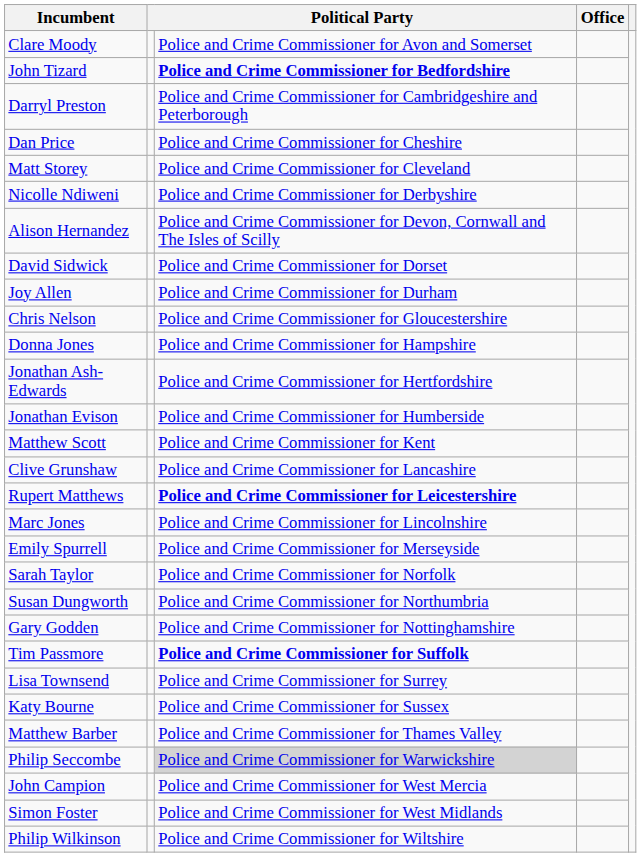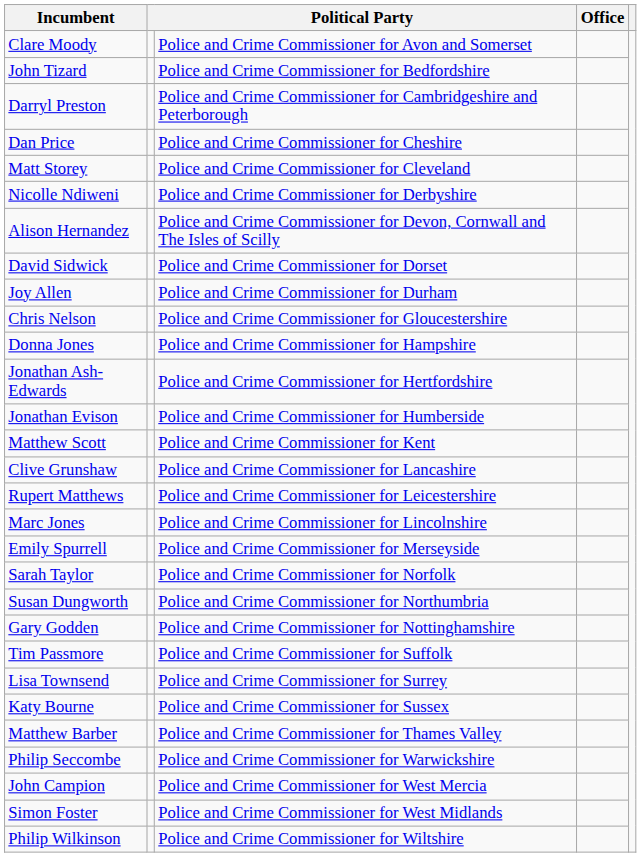(334, 70) bold -> (324, 70) normal
(337, 496) bold -> (327, 496) normal
(314, 654) bold -> (305, 654) normal
(326, 759) lightgrey background -> (326, 759) no background
